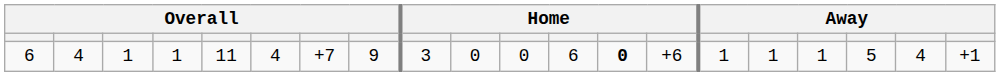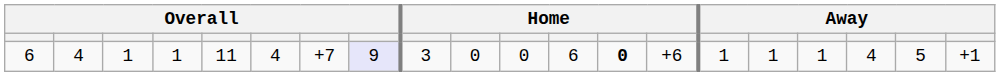(374, 56) no background -> (374, 56) lavender background
(871, 56) 5 -> (871, 56) 4
(921, 56) 4 -> (921, 56) 5
